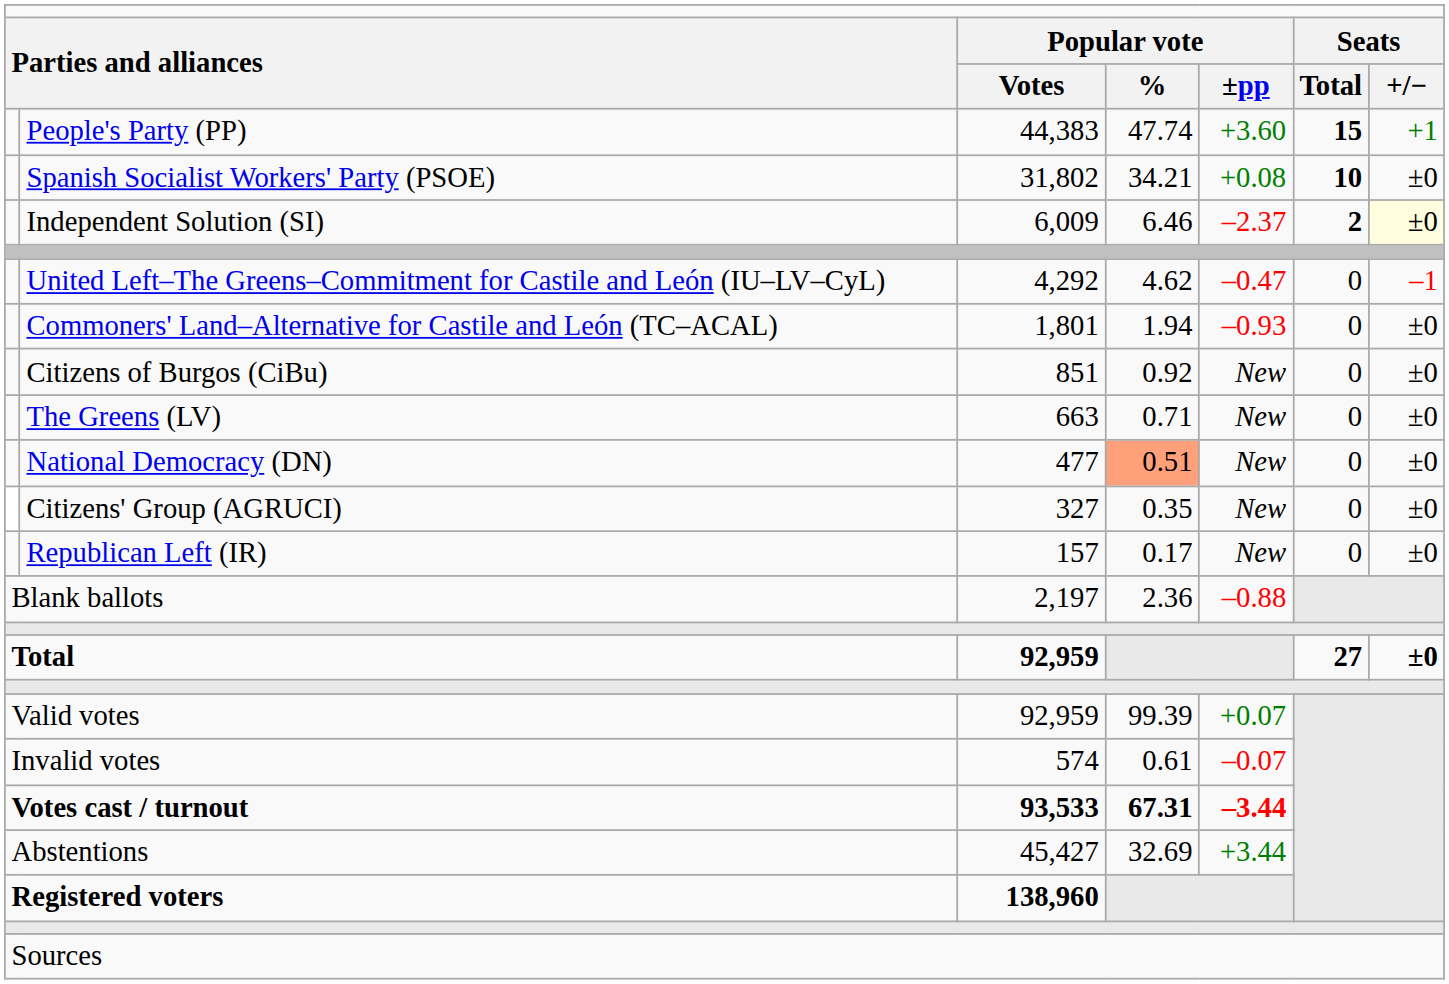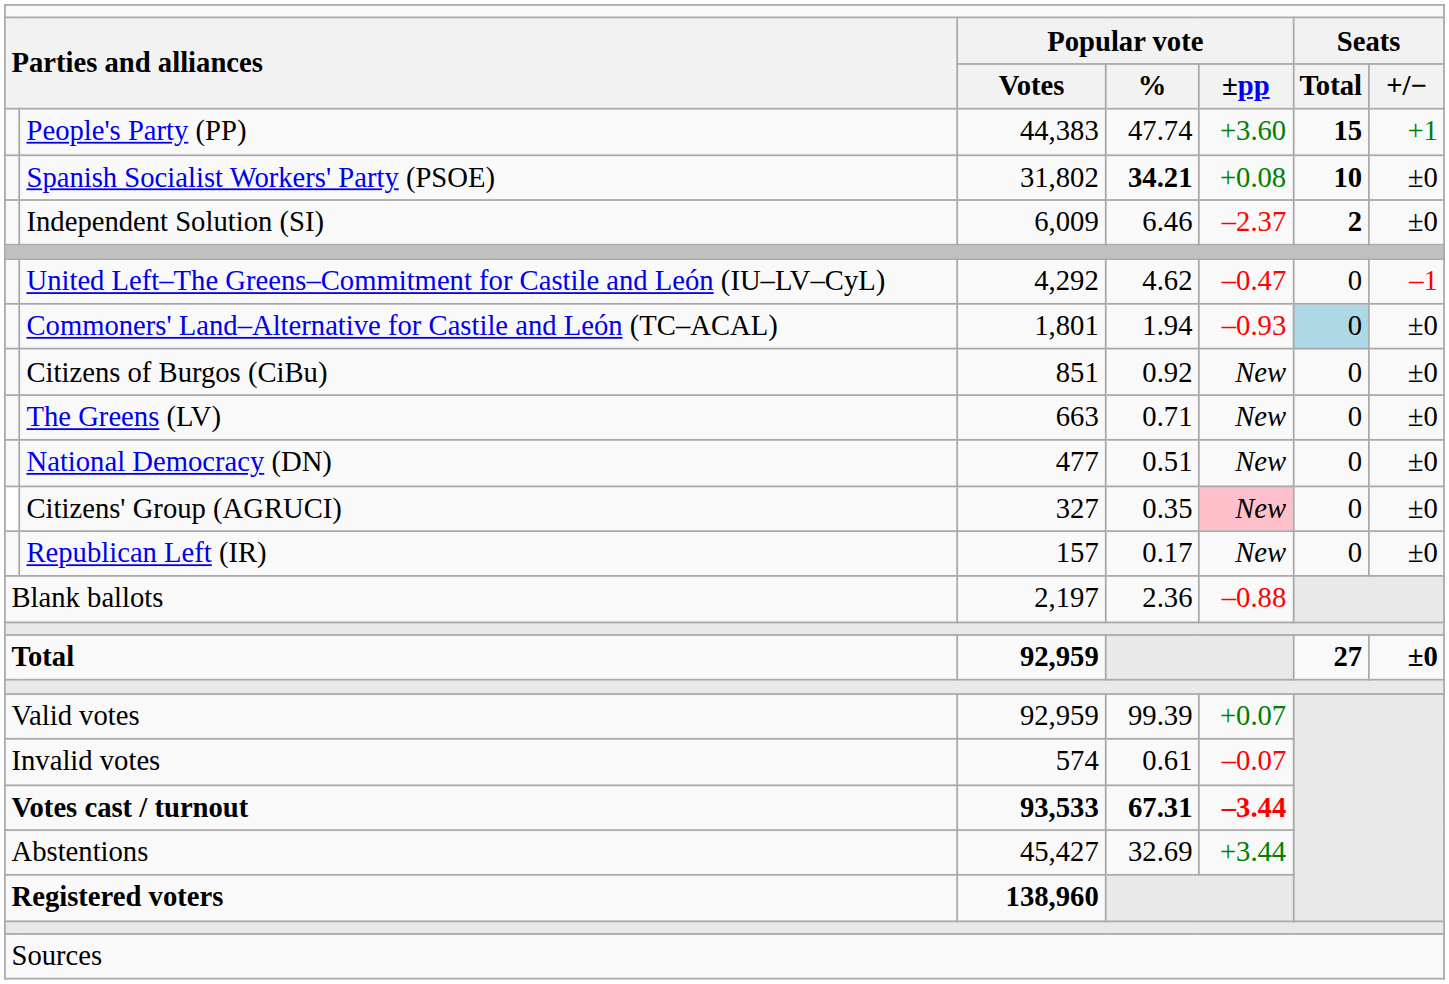(1160, 176) normal -> (1160, 176) bold
(1423, 222) lightyellow background -> (1423, 222) no background
(1355, 326) no background -> (1355, 326) lightblue background
(1167, 462) lightsalmon background -> (1167, 462) no background
(1261, 507) no background -> (1261, 507) pink background
